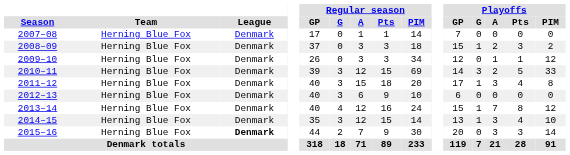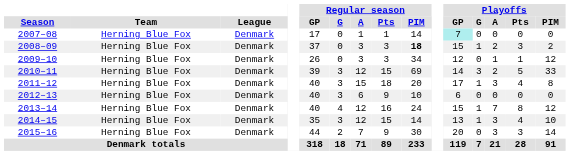(458, 35) no background -> (458, 35) paleturquoise background
(416, 47) normal -> (416, 47) bold
(254, 133) bold -> (254, 133) normal
